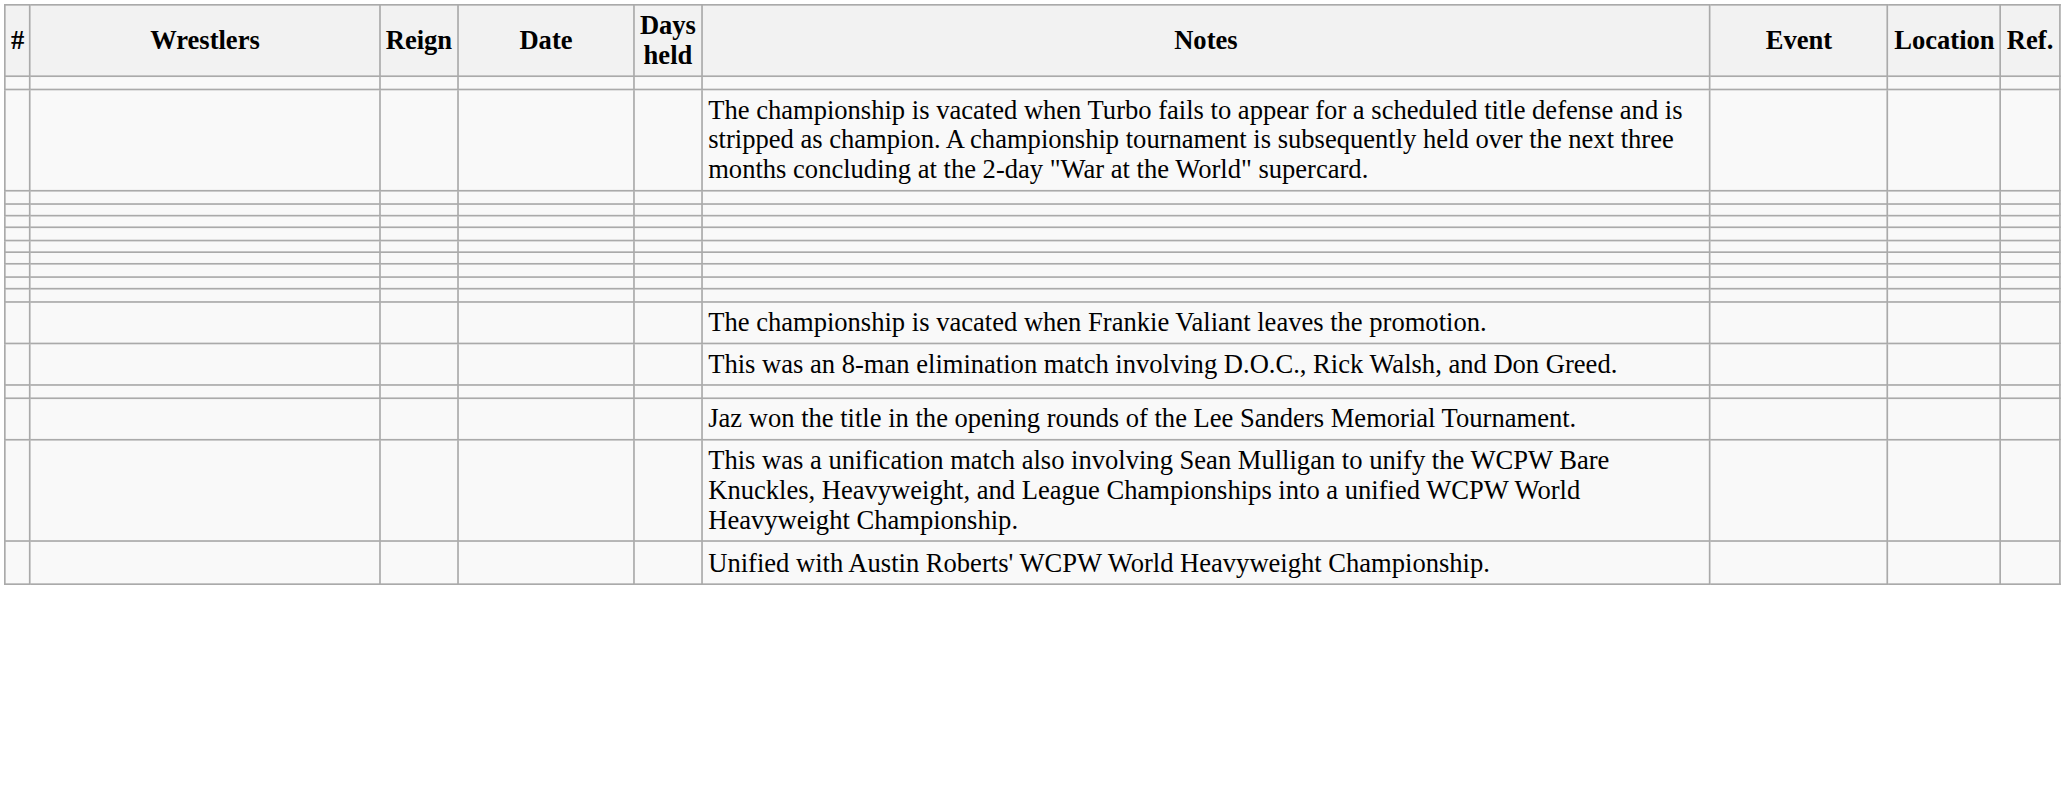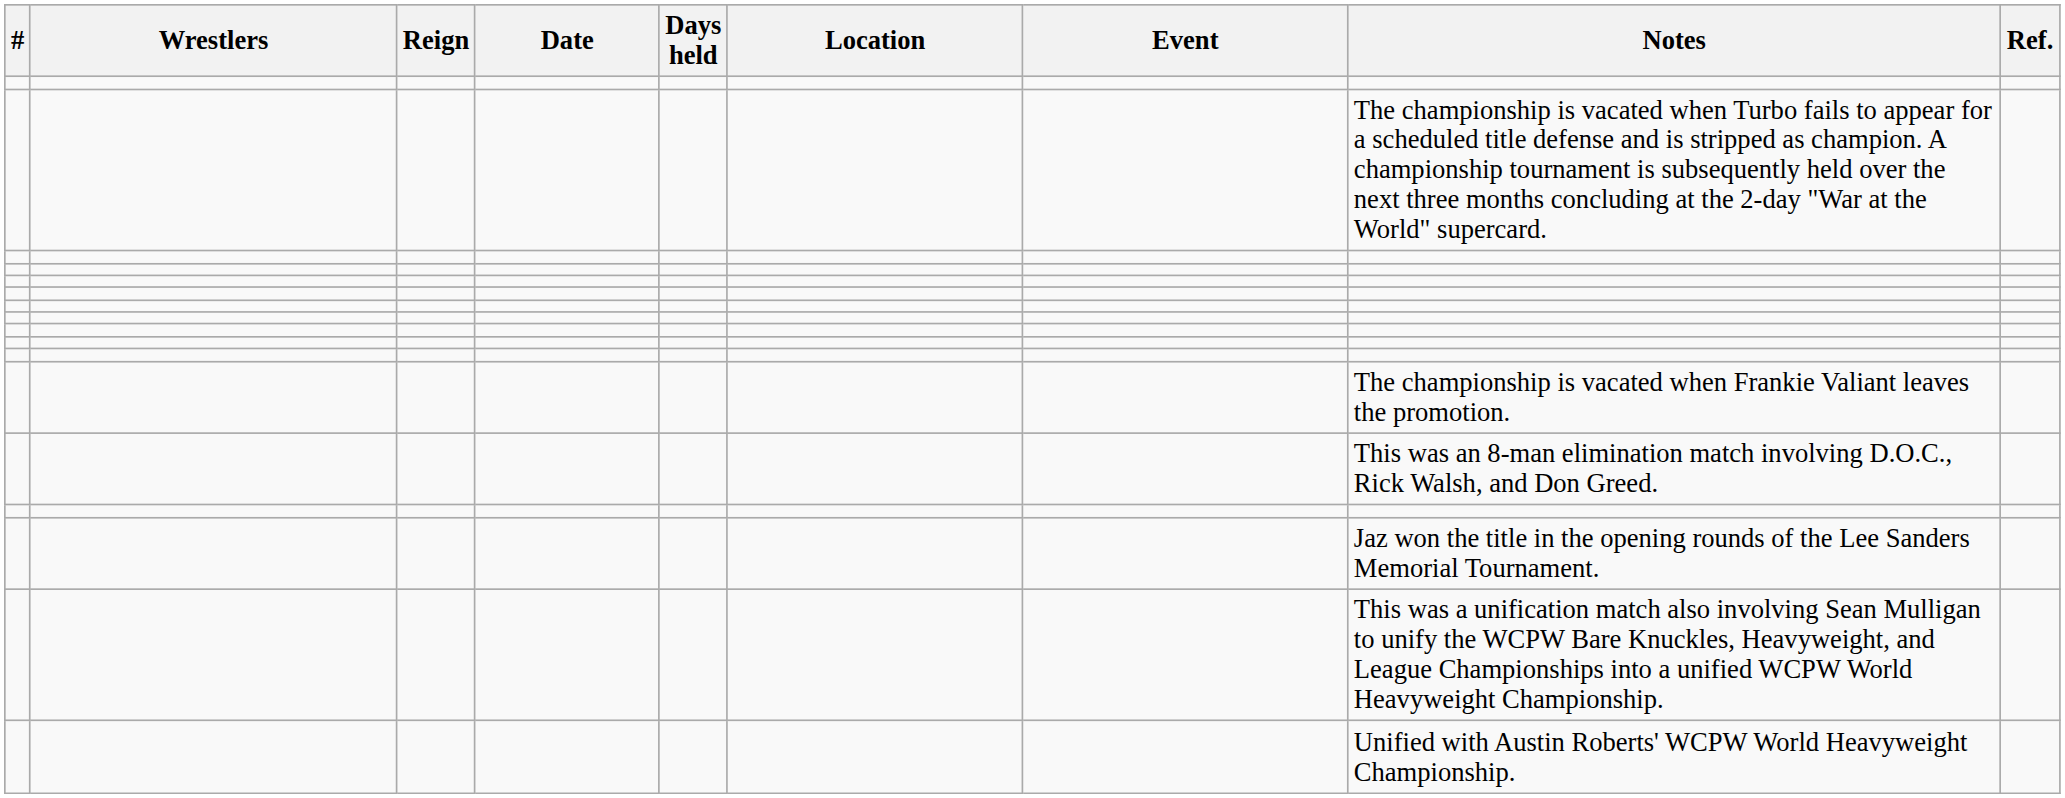columns swapped: (1944, 40) <-> (1206, 40)
